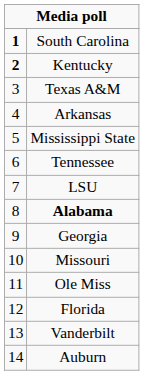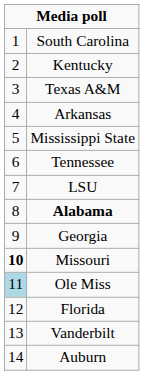(16, 41) bold -> (16, 41) normal
(16, 65) bold -> (16, 65) normal
(16, 260) normal -> (16, 260) bold
(16, 284) no background -> (16, 284) lightblue background
